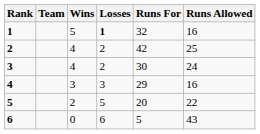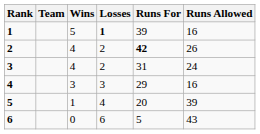(141, 31) 32 -> (141, 31) 39
(141, 48) normal -> (141, 48) bold
(192, 48) 25 -> (192, 48) 26
(141, 66) 30 -> (141, 66) 31
(73, 102) 2 -> (73, 102) 1
(102, 102) 5 -> (102, 102) 4
(192, 102) 22 -> (192, 102) 39
